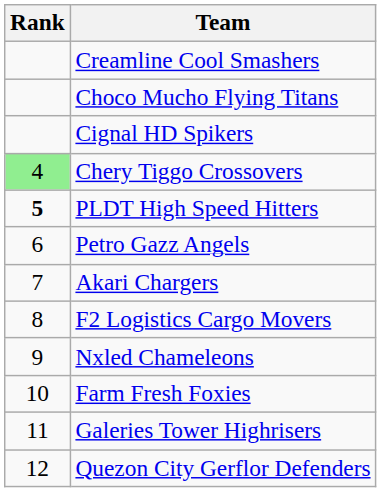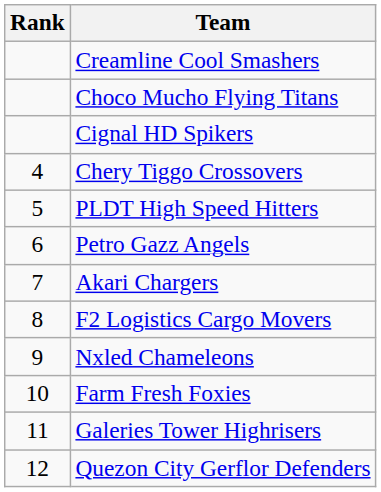(37, 171) lightgreen background -> (37, 171) no background
(37, 208) bold -> (37, 208) normal
